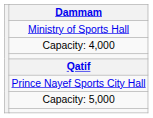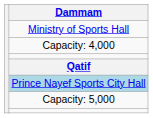(79, 83) no background -> (79, 83) lightblue background
